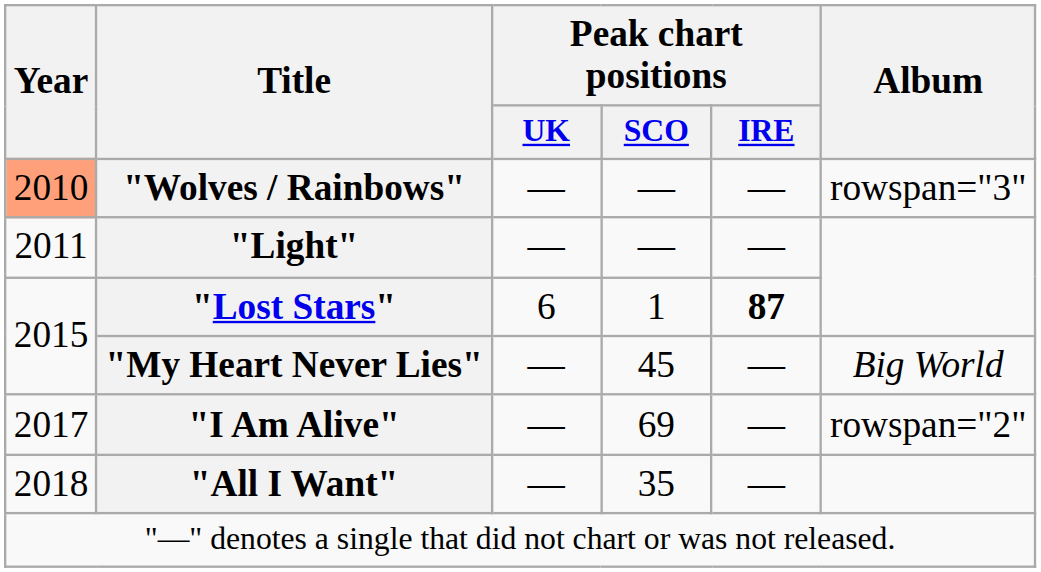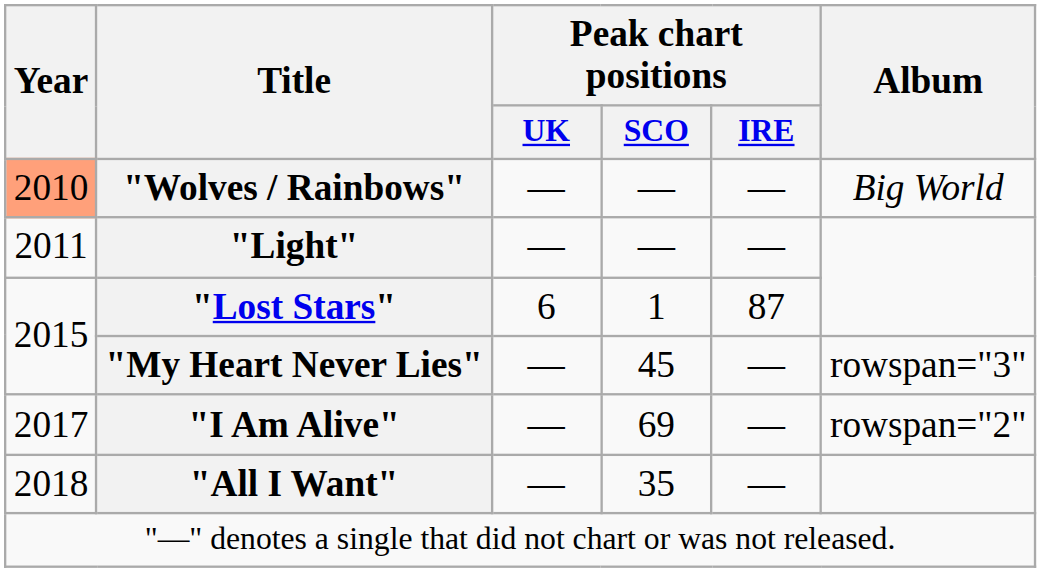(928, 187) rowspan="3" -> (928, 187) Big World
(766, 305) bold -> (766, 305) normal
(928, 364) Big World -> (928, 364) rowspan="3"
